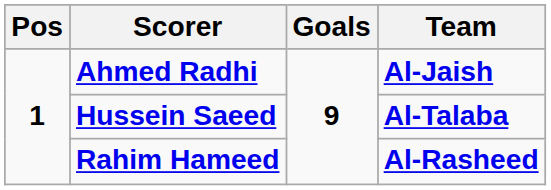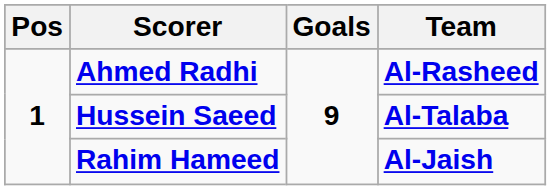(438, 71) Al-Jaish -> (461, 71) Al-Rasheed
(461, 160) Al-Rasheed -> (438, 160) Al-Jaish
